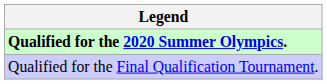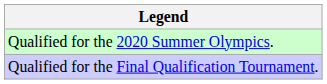(148, 41) bold -> (141, 41) normal
